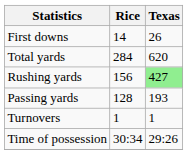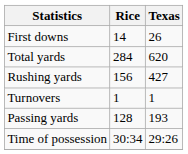(158, 77) lightgreen background -> (158, 77) no background
rows swapped: (43, 97) <-> (34, 118)
